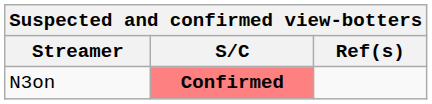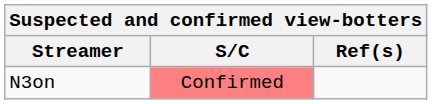(232, 83) bold -> (232, 83) normal
